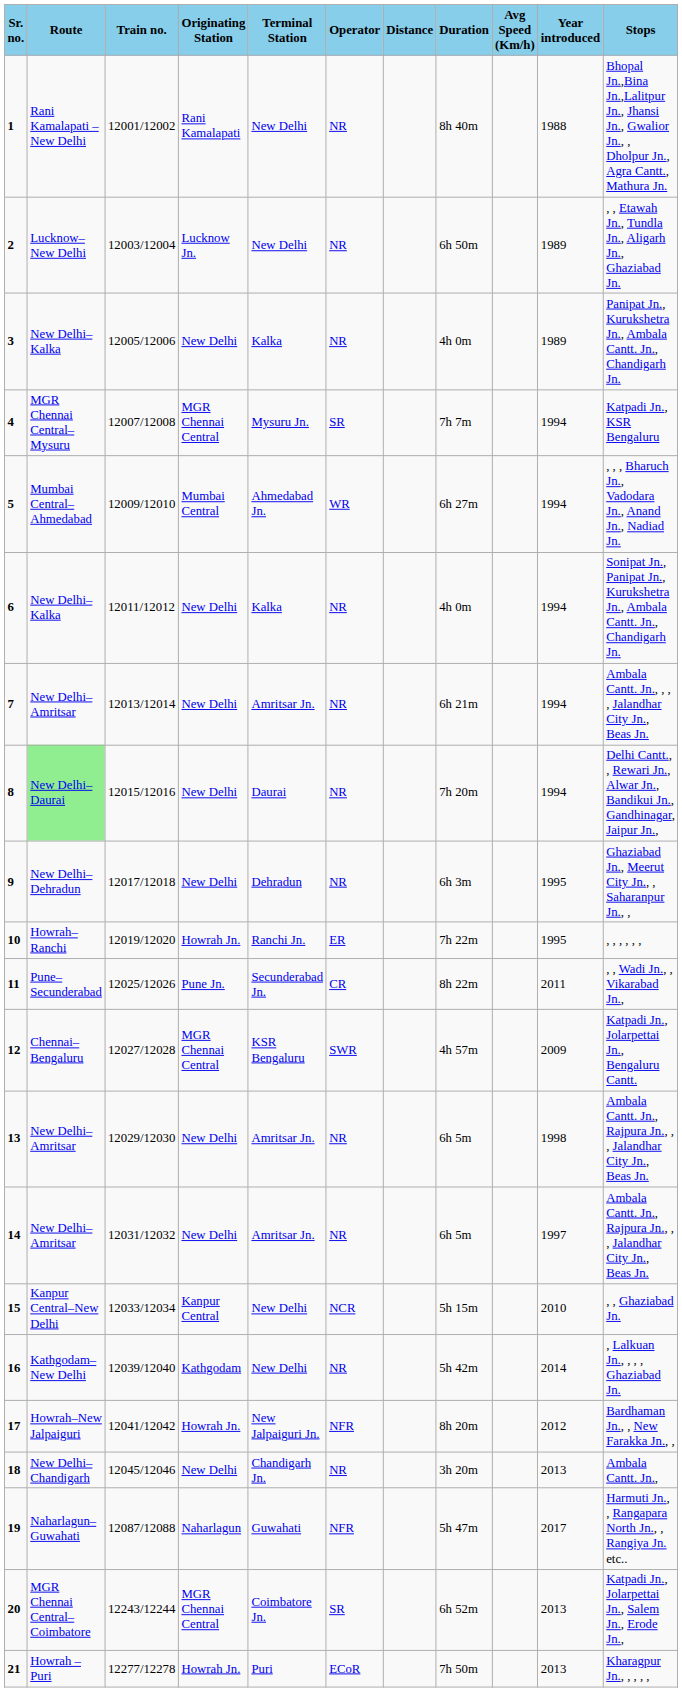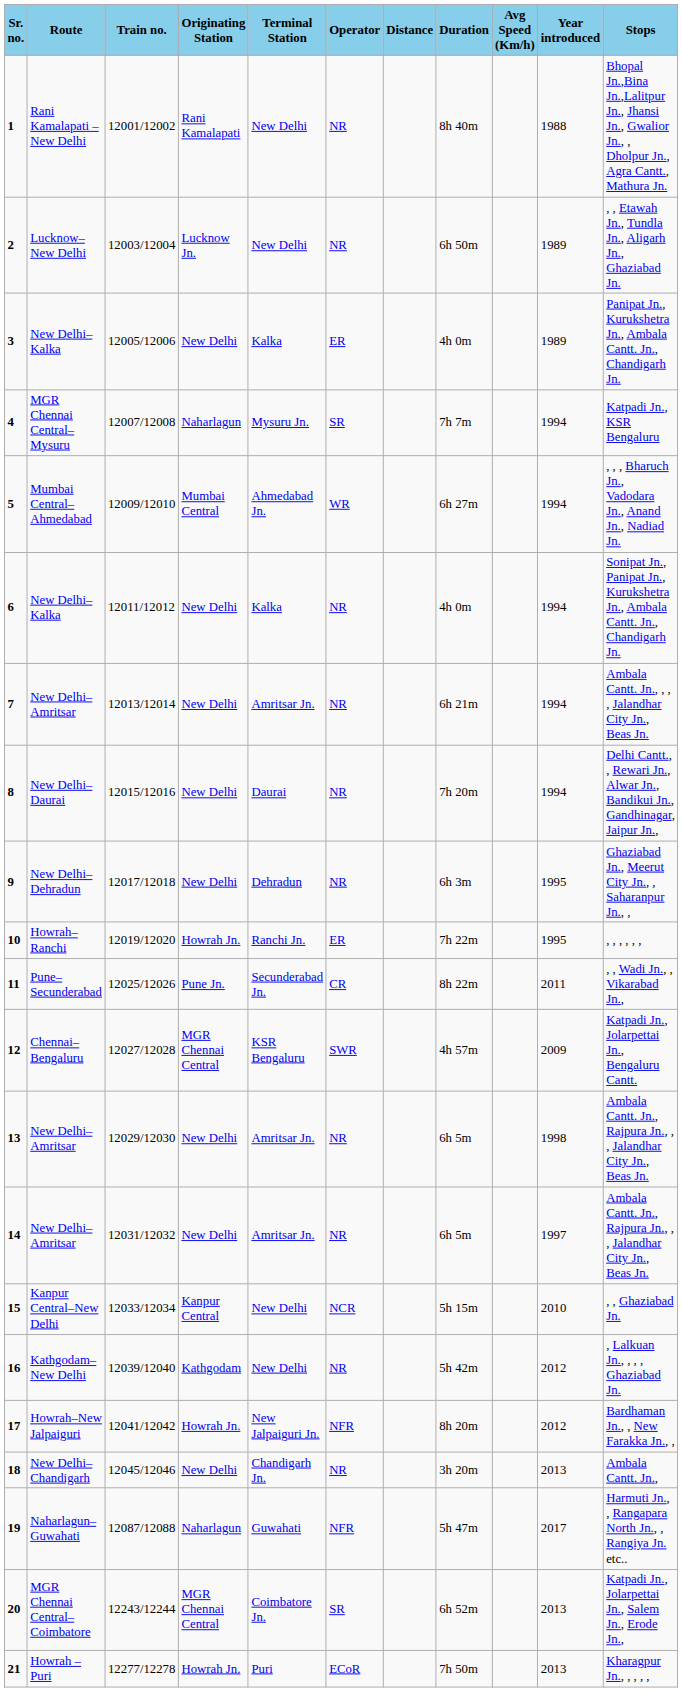(338, 341) NR -> (337, 341) ER
(203, 422) MGR Chennai Central -> (211, 422) Naharlagun
(61, 792) lightgreen background -> (61, 792) no background
(554, 1367) 2014 -> (554, 1367) 2012
